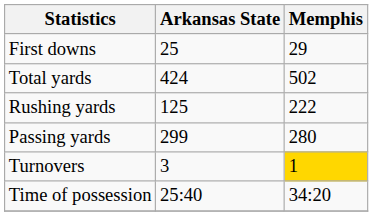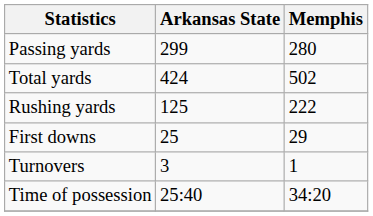rows swapped: (52, 48) <-> (60, 136)
(293, 166) gold background -> (293, 166) no background
